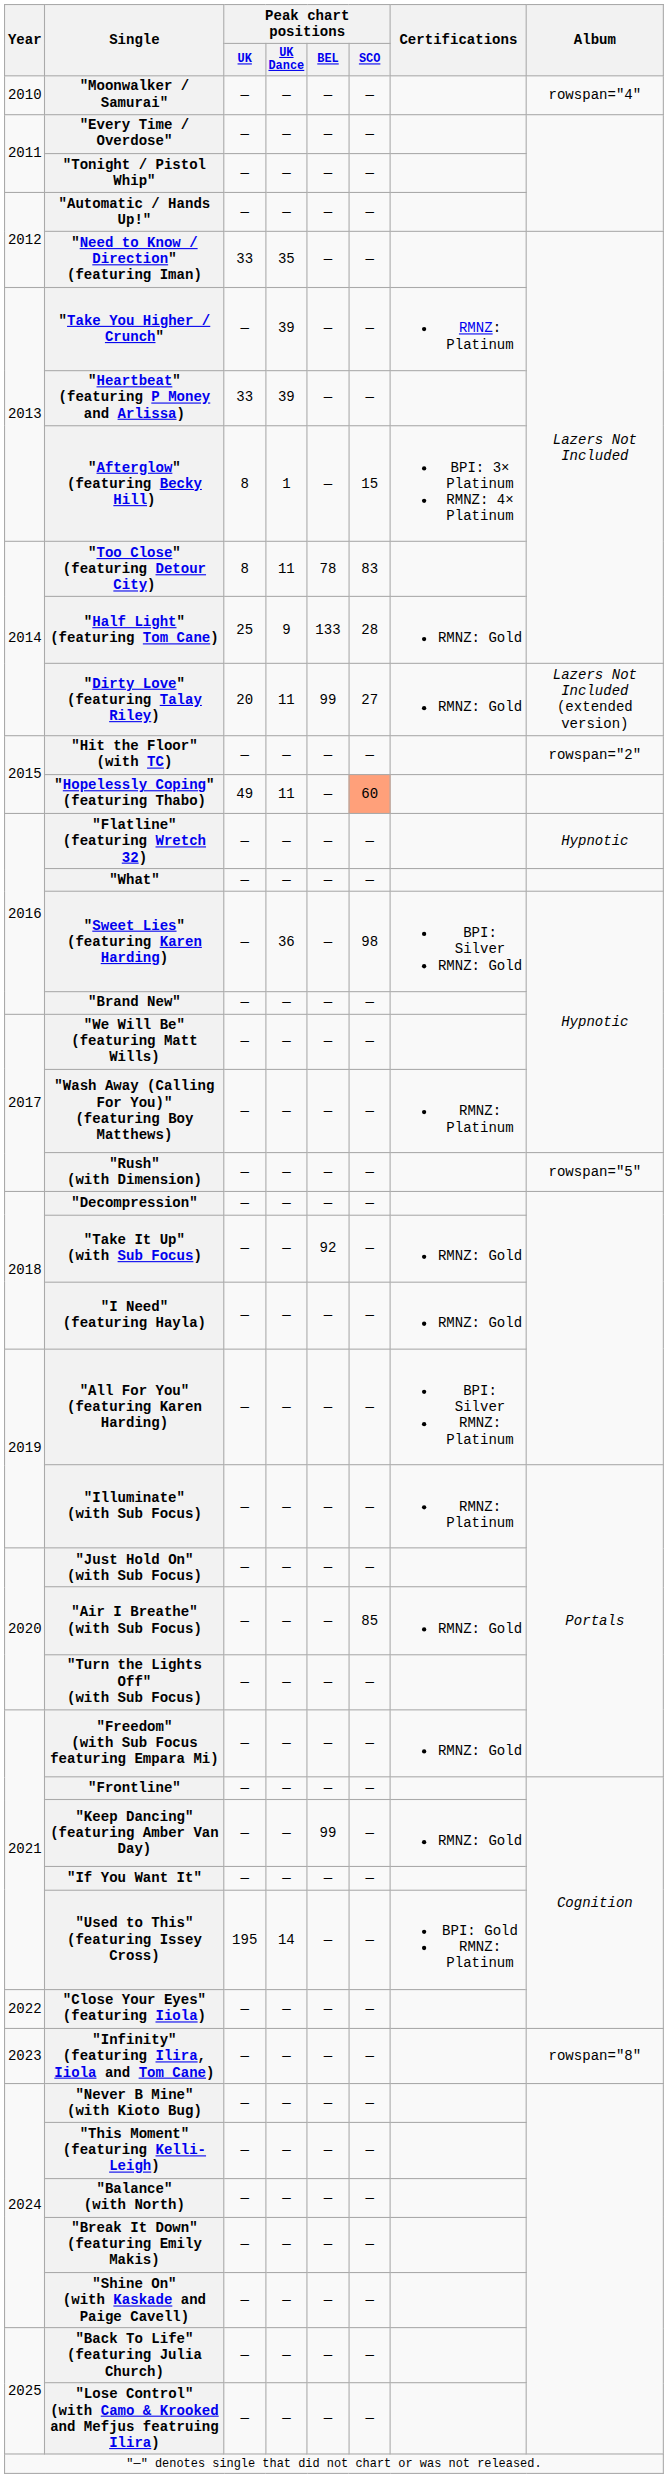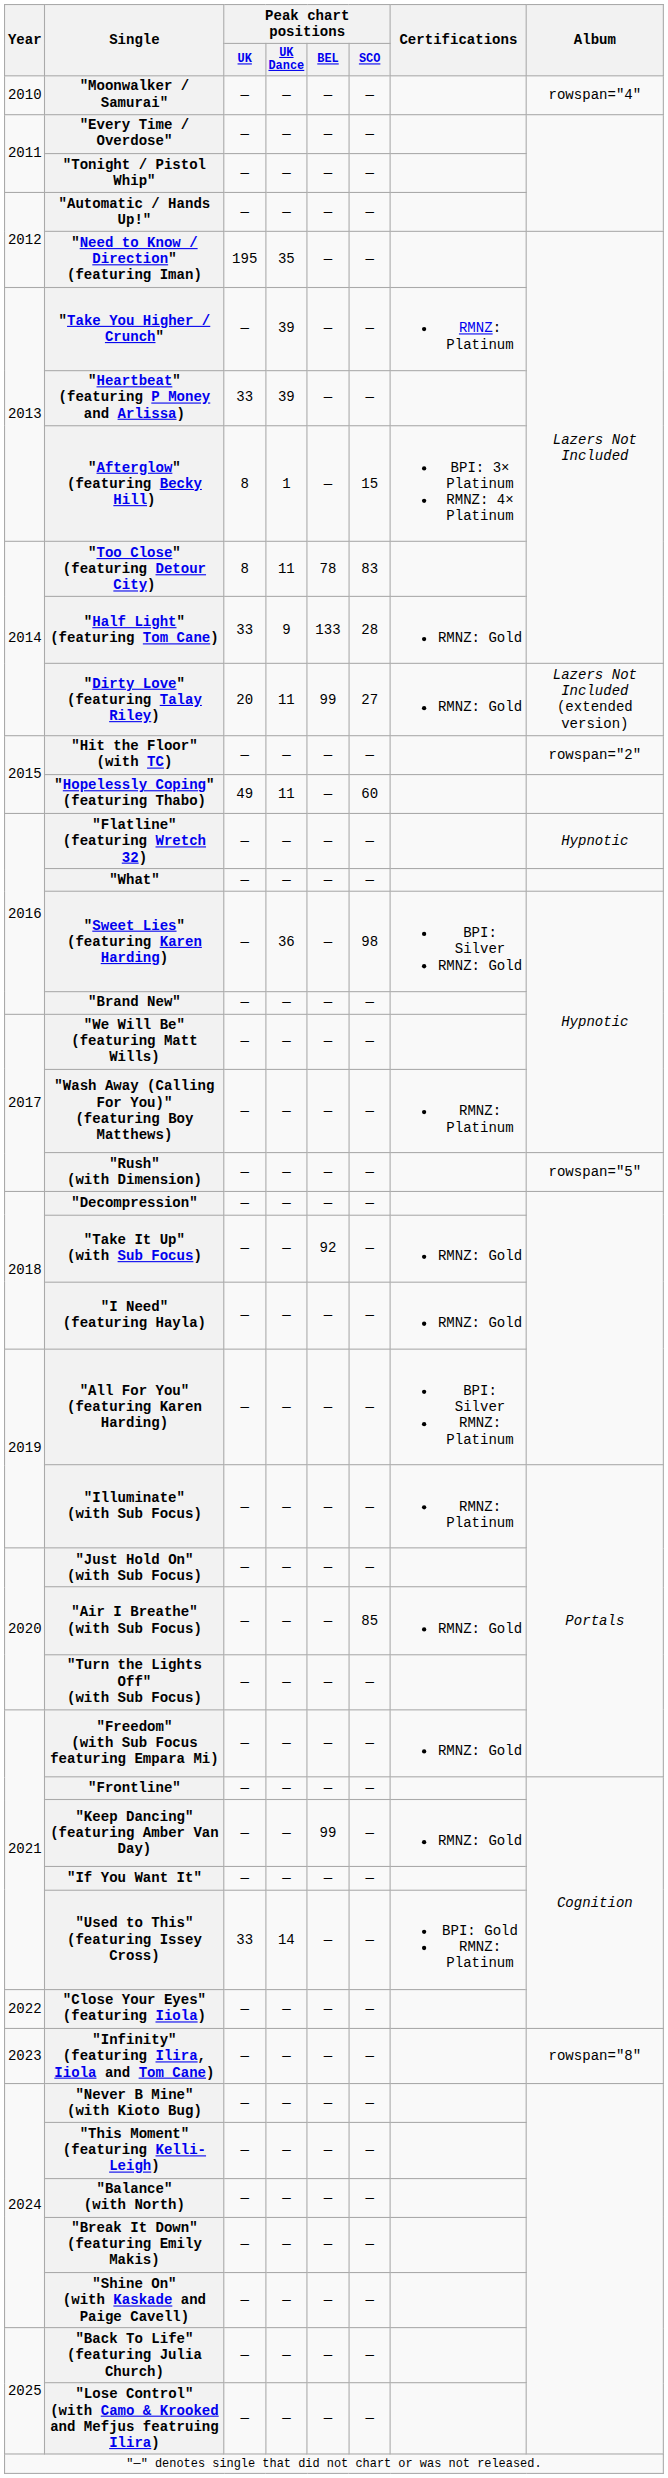(245, 259) 33 -> (245, 259) 195
(245, 630) 25 -> (245, 630) 33
(370, 794) lightsalmon background -> (370, 794) no background
(245, 1940) 195 -> (245, 1940) 33
